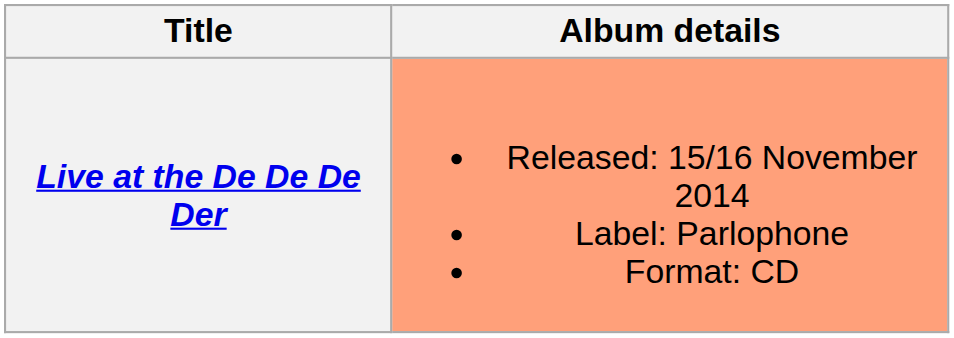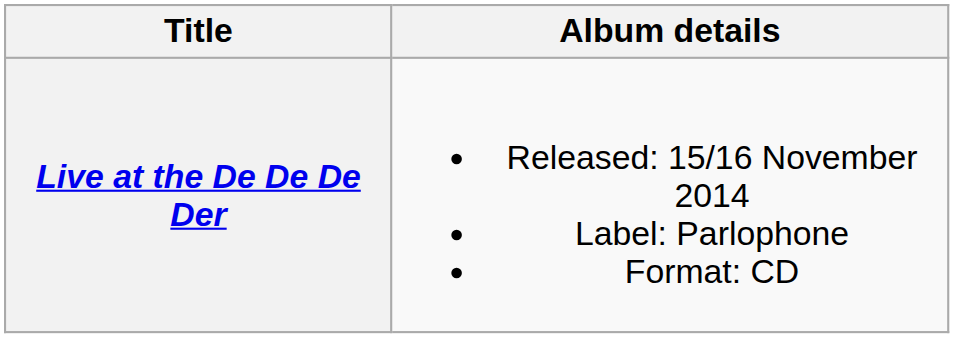(670, 214) lightsalmon background -> (670, 214) no background
